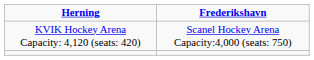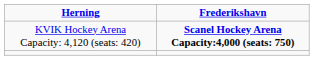(233, 36) normal -> (233, 36) bold
